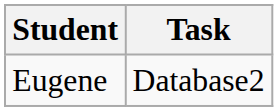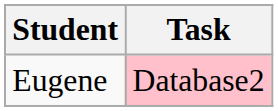(199, 79) no background -> (199, 79) pink background
